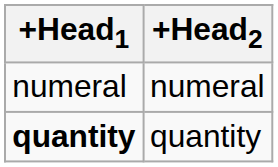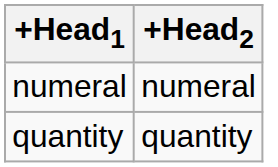(74, 136) bold -> (68, 136) normal
